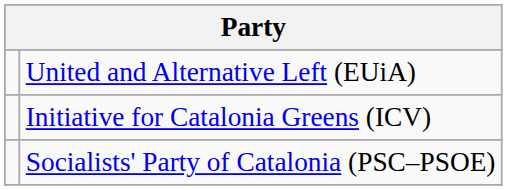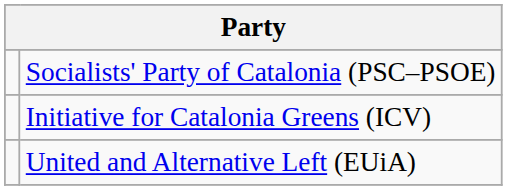rows swapped: (261, 162) <-> (221, 72)
